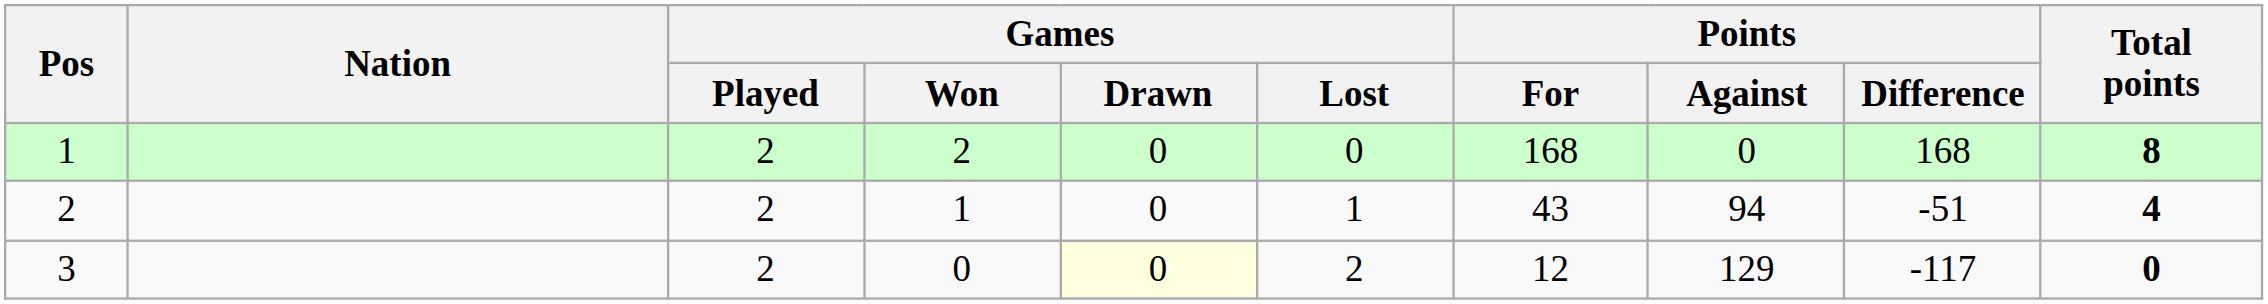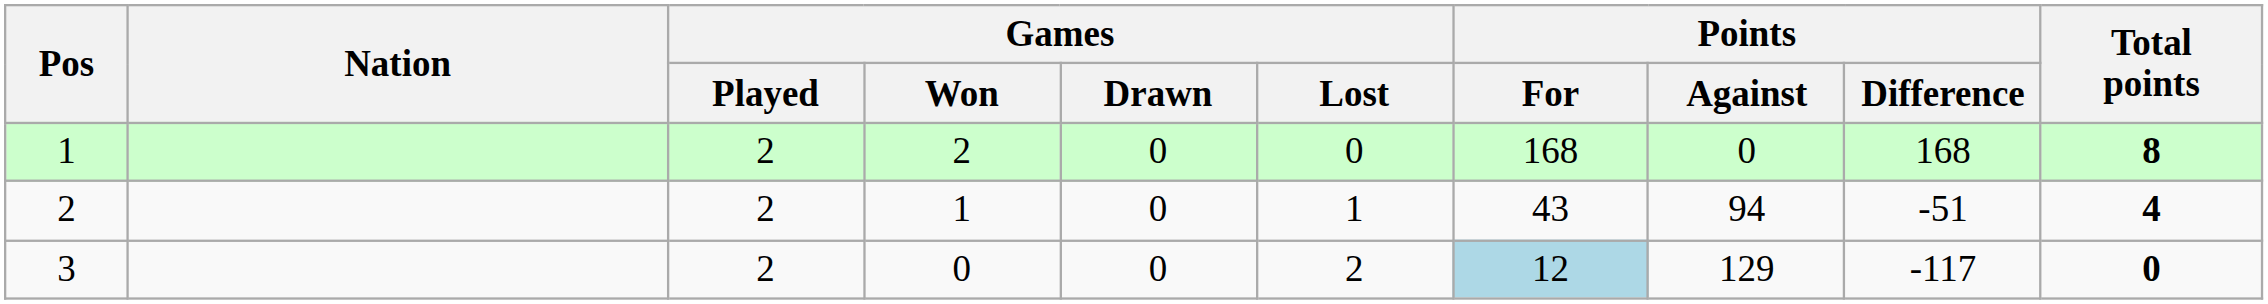(1158, 268) lightyellow background -> (1158, 268) no background
(1550, 268) no background -> (1550, 268) lightblue background
